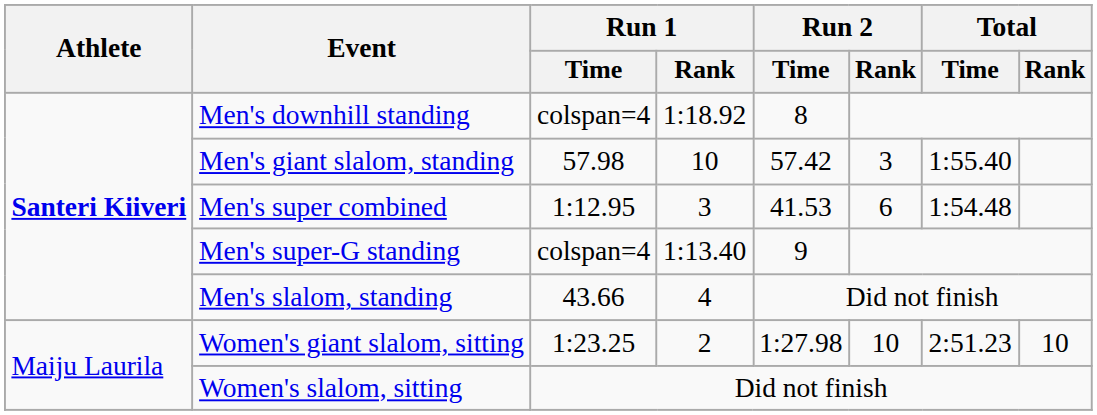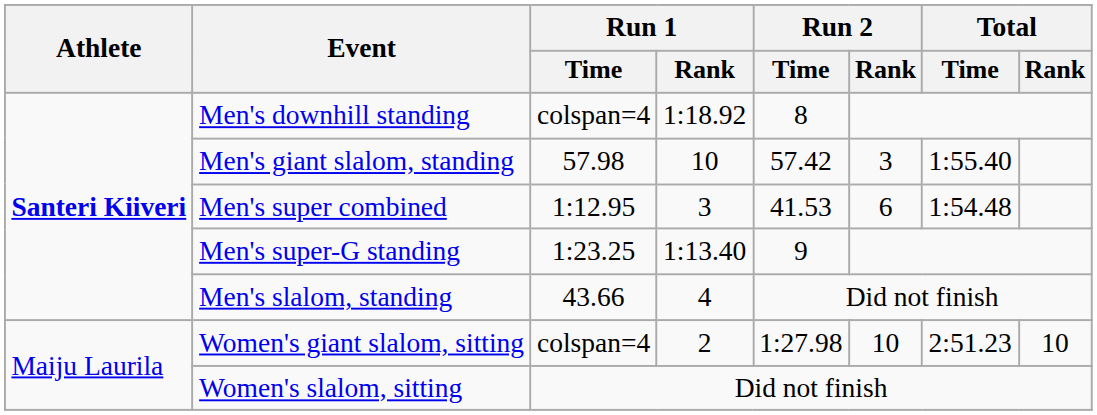(594, 251) colspan=4 -> (594, 251) 1:23.25
(594, 342) 1:23.25 -> (594, 342) colspan=4
